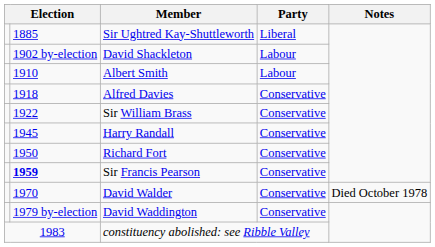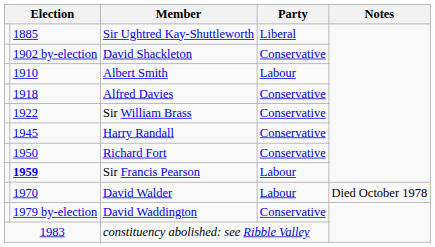(278, 53) Labour -> (293, 53) Conservative
(293, 172) Conservative -> (278, 172) Labour
(293, 192) Conservative -> (278, 192) Labour
